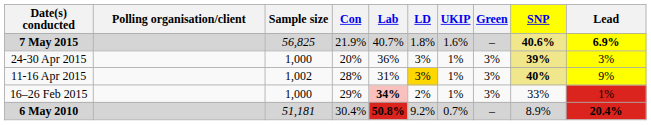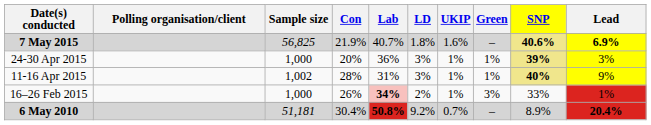(492, 59) 3% -> (492, 59) 1%
(423, 77) gold background -> (423, 77) no background
(492, 77) 3% -> (492, 77) 1%
(351, 94) 29% -> (351, 94) 26%
